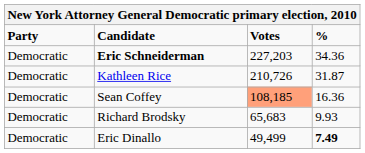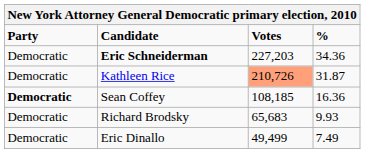(271, 76) no background -> (273, 76) lightsalmon background
(38, 96) normal -> (39, 96) bold
(271, 96) lightsalmon background -> (273, 96) no background
(326, 138) bold -> (327, 138) normal
